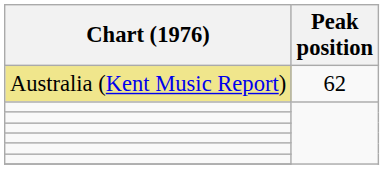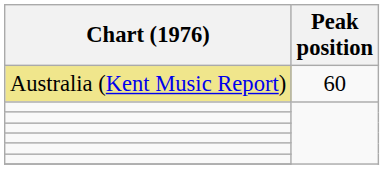(335, 83) 62 -> (335, 83) 60
